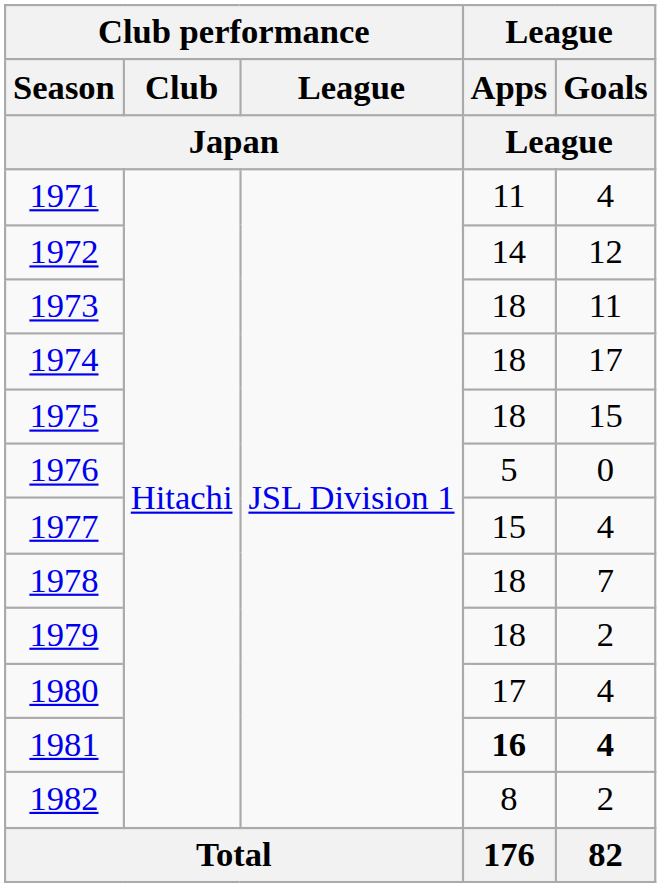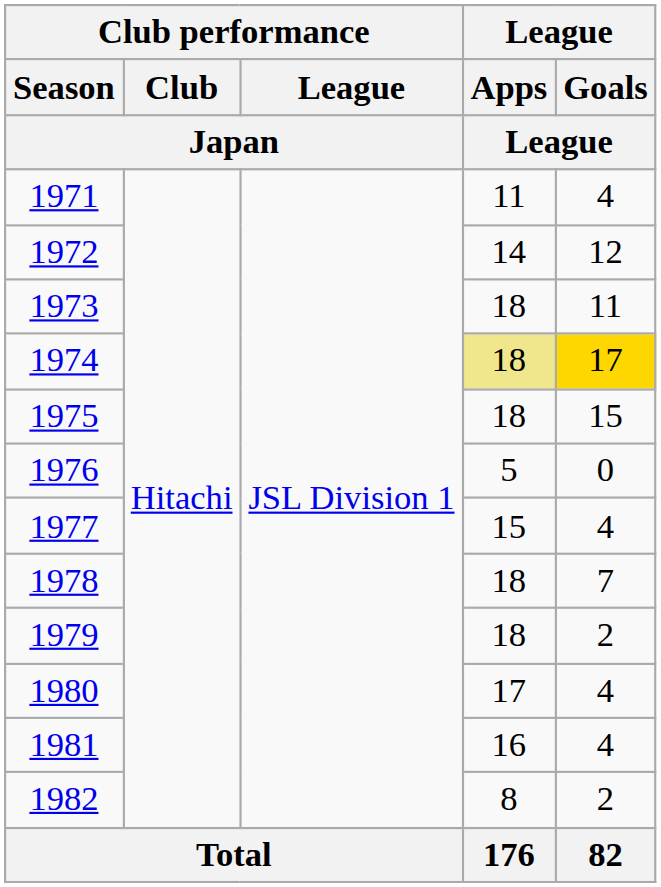(509, 360) no background -> (509, 360) khaki background
(605, 360) no background -> (605, 360) gold background
(509, 744) bold -> (509, 744) normal
(605, 744) bold -> (605, 744) normal
